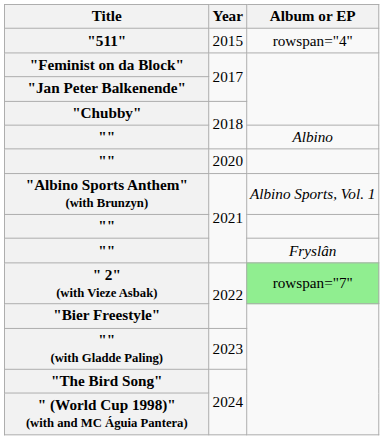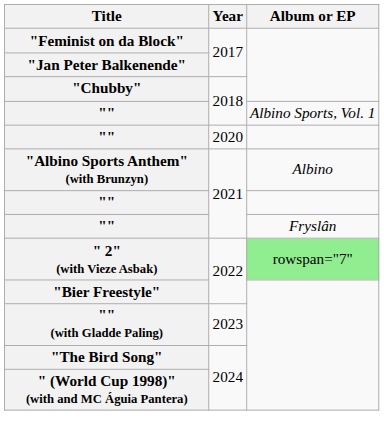- row: (107, 40)
(313, 137) Albino -> (313, 112) Albino Sports, Vol. 1
(313, 193) Albino Sports, Vol. 1 -> (313, 169) Albino
